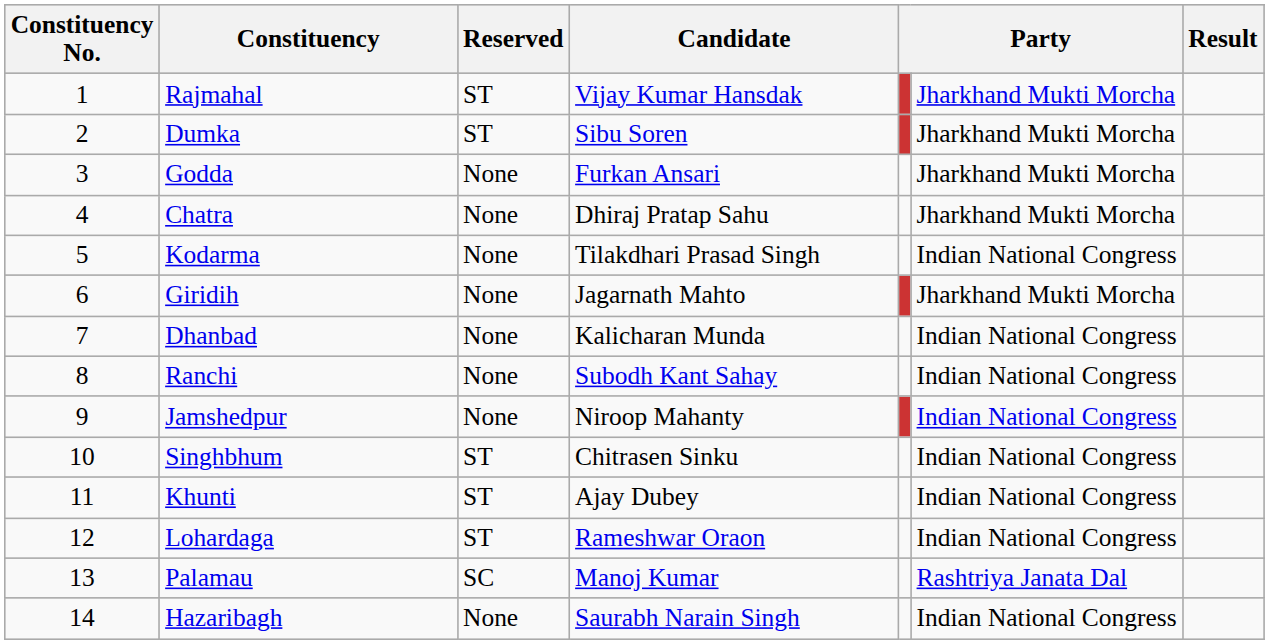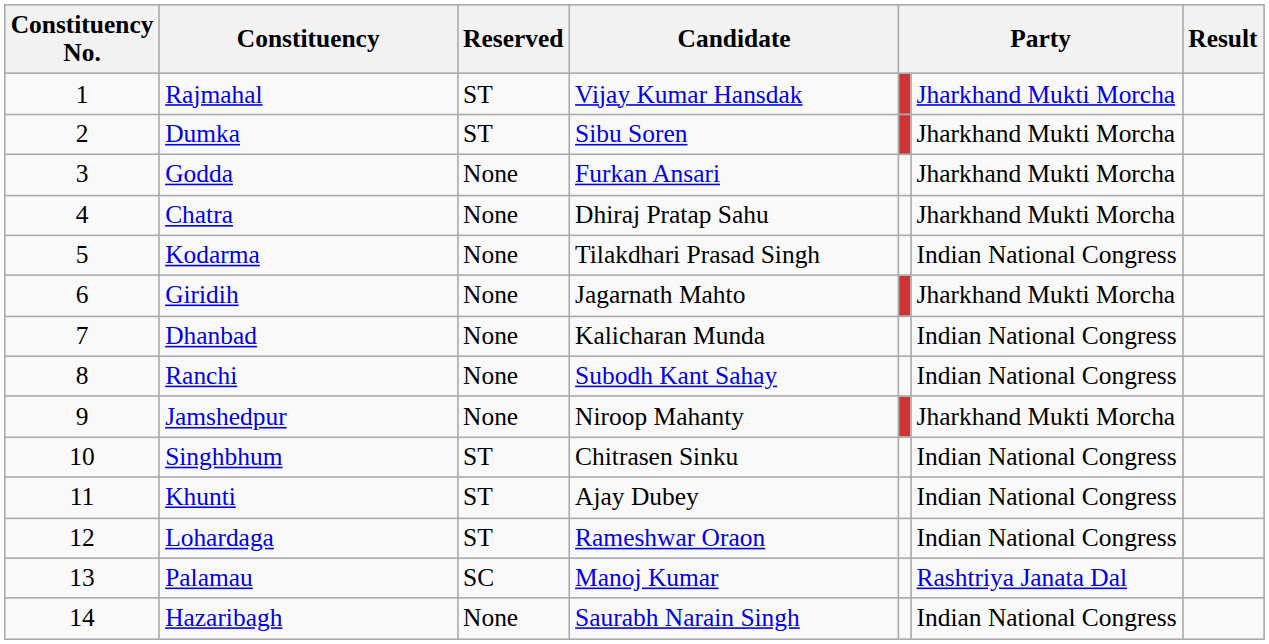(1047, 416) Indian National Congress -> (1046, 416) Jharkhand Mukti Morcha
